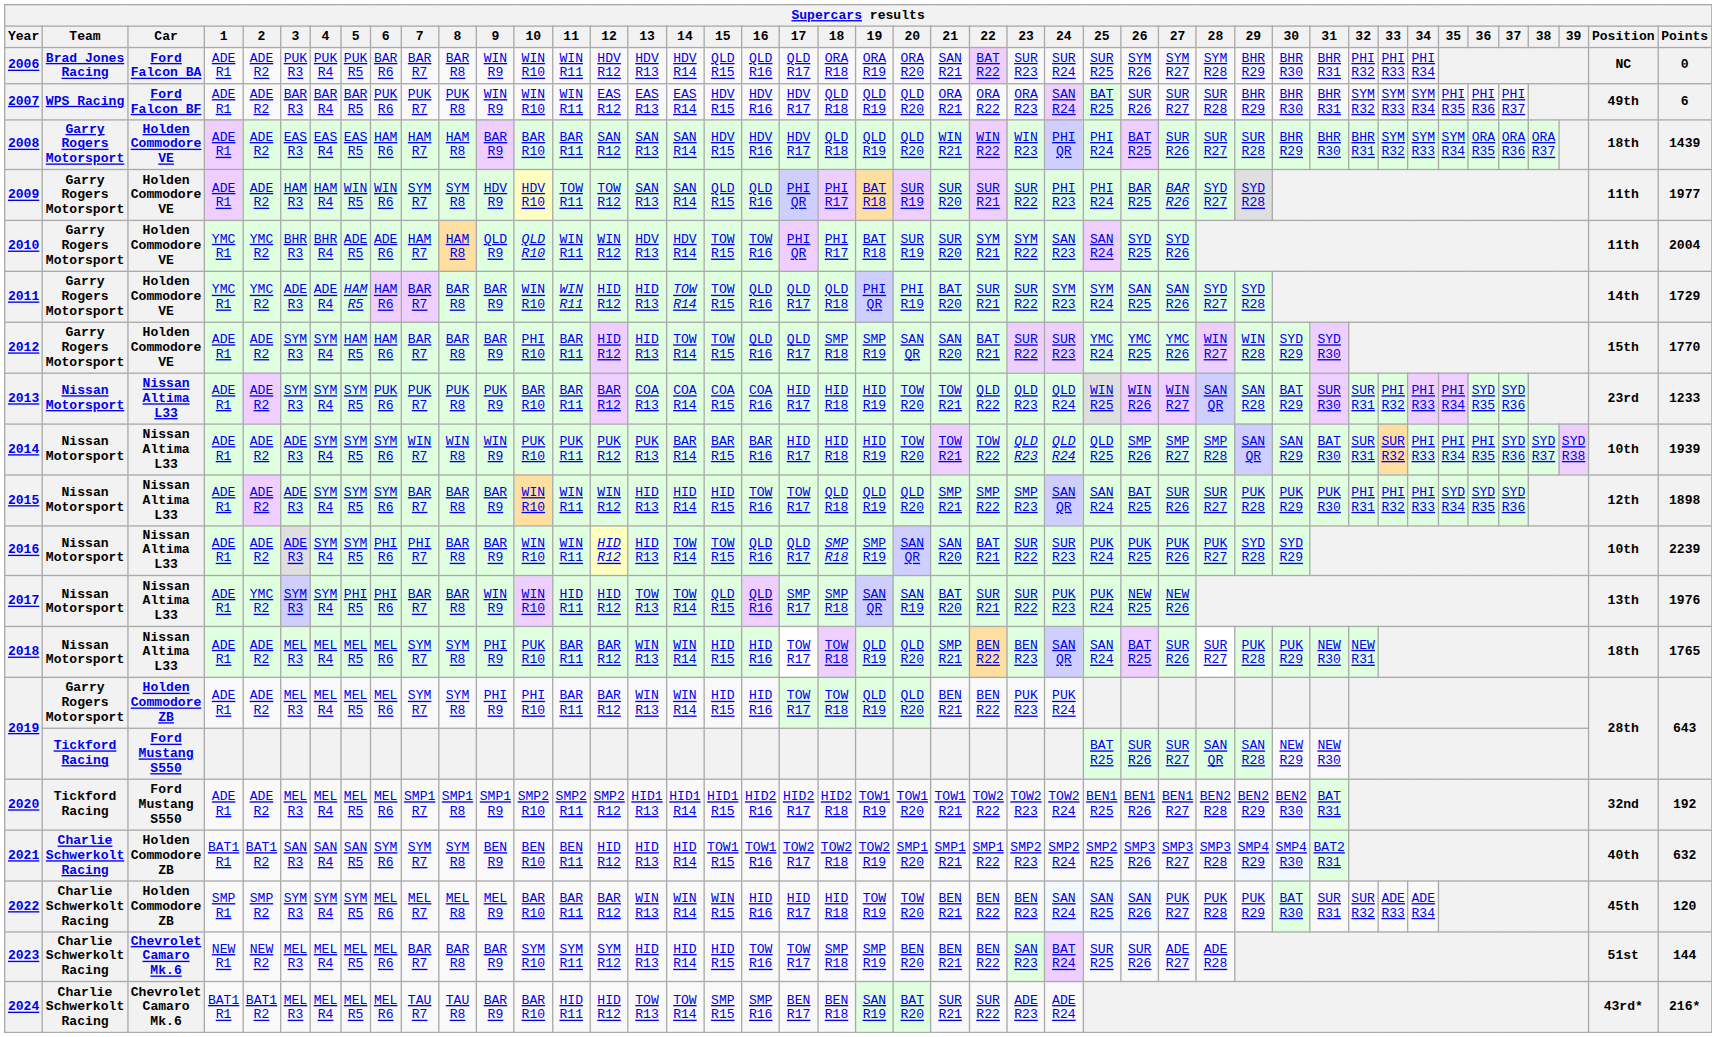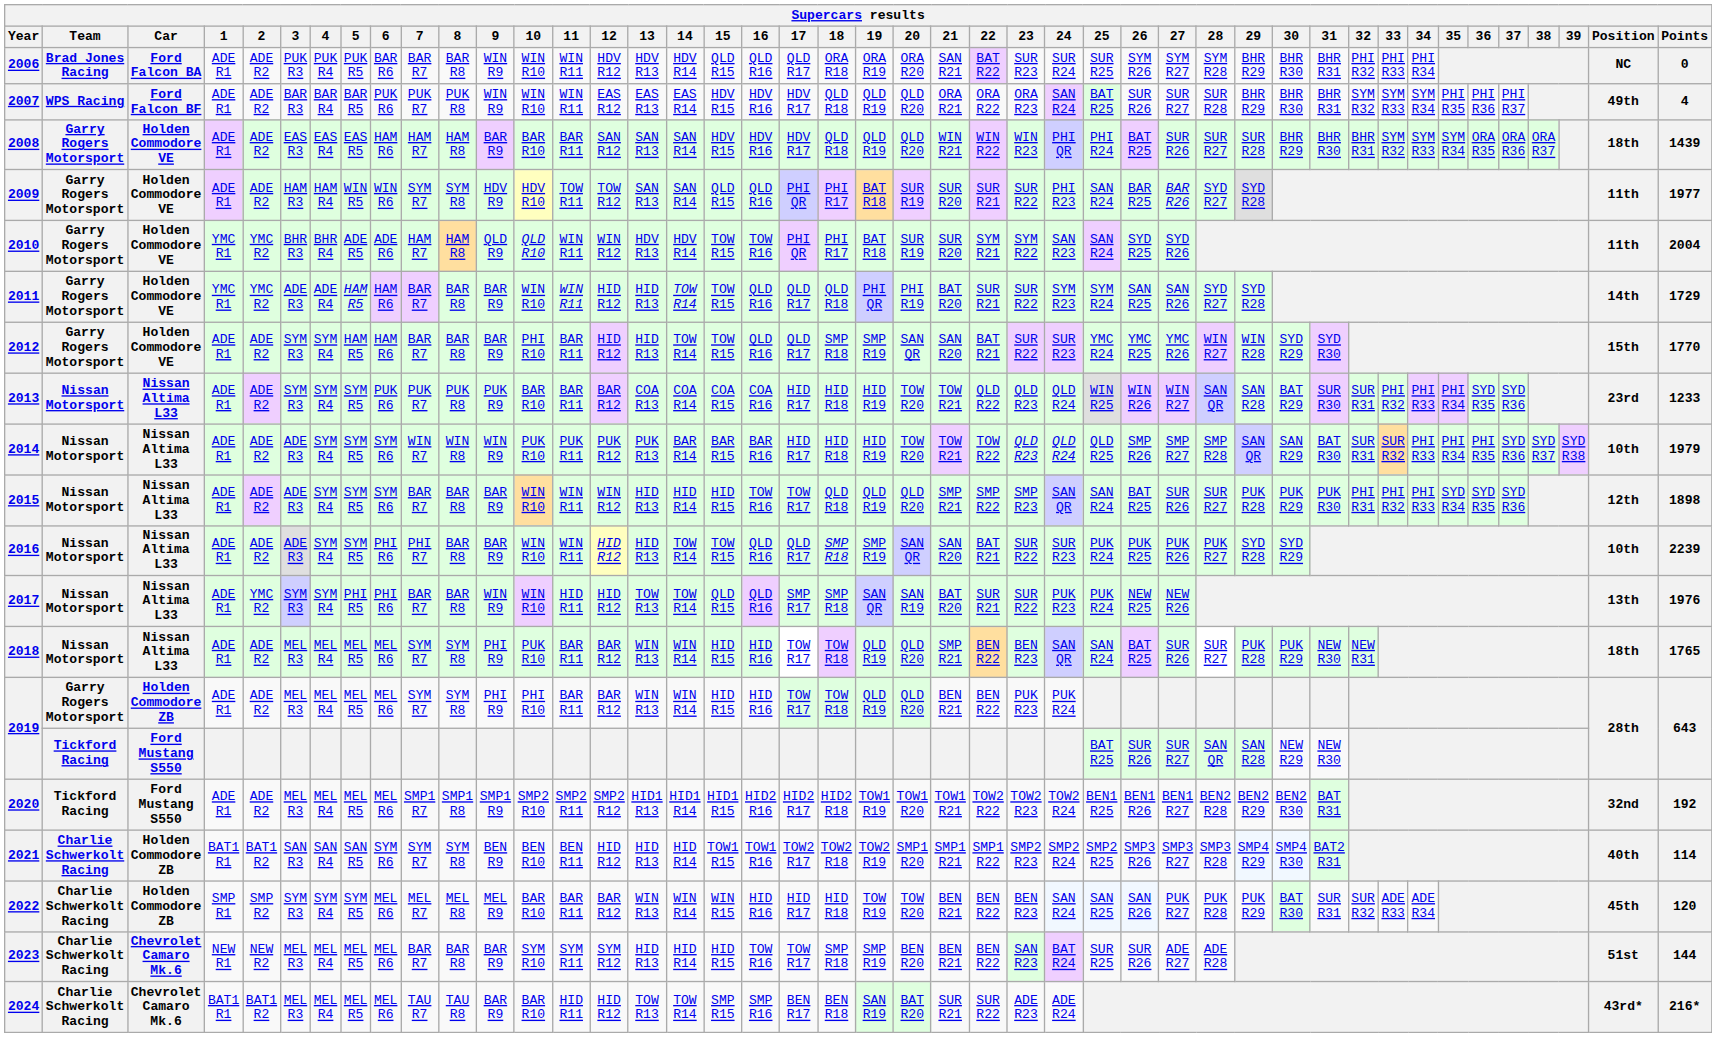(1685, 101) 6 -> (1685, 101) 4
(1102, 195) PHI R24 -> (1102, 195) SAN R24
(1685, 449) 1939 -> (1685, 449) 1979
(1685, 855) 632 -> (1685, 855) 114
